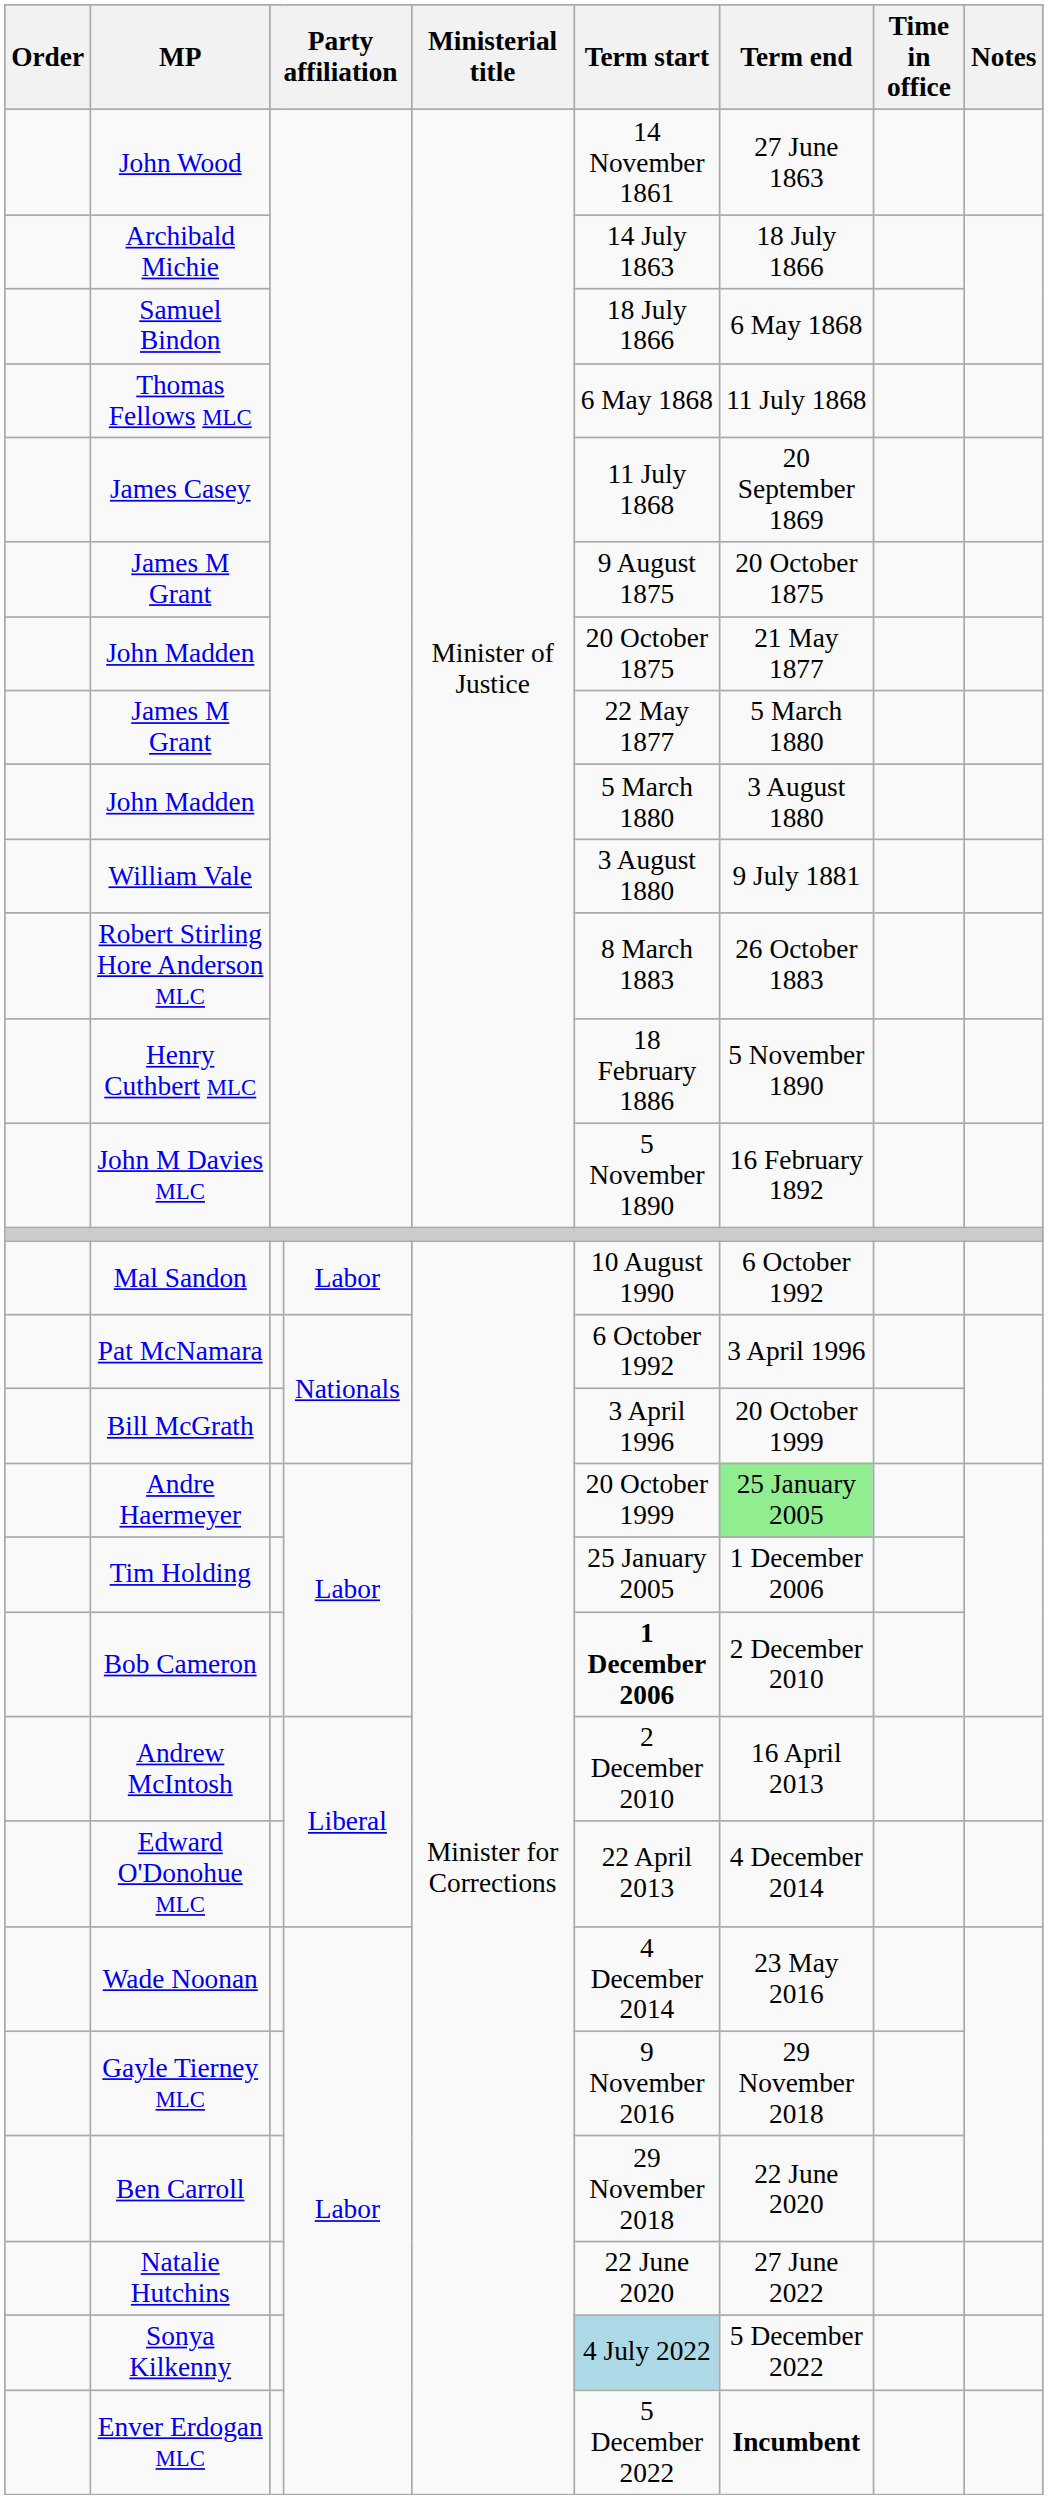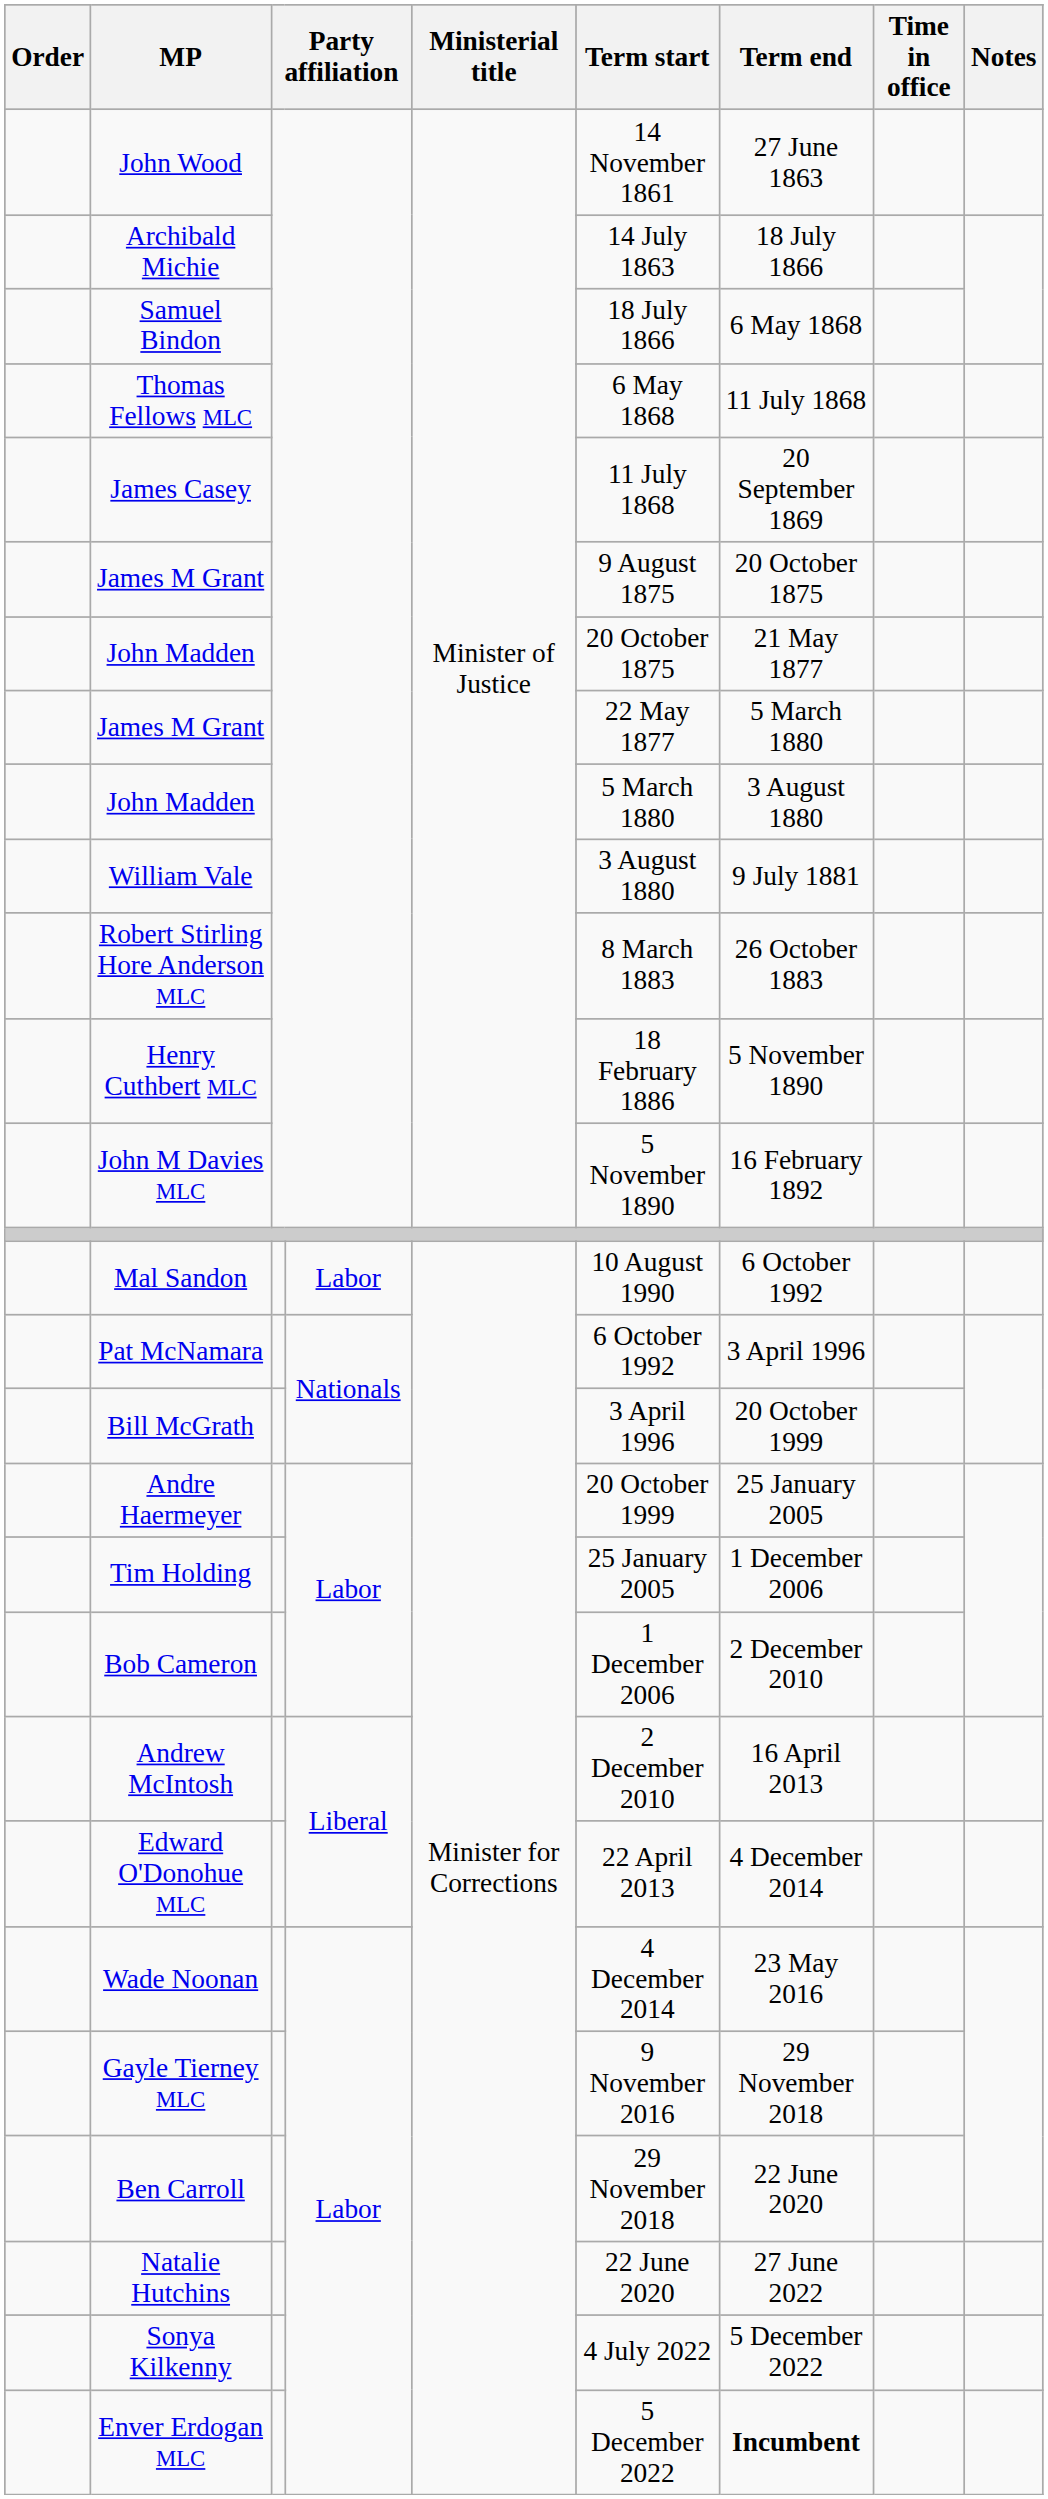(796, 1499) lightgreen background -> (796, 1499) no background
(647, 1663) bold -> (647, 1663) normal
(647, 2352) lightblue background -> (647, 2352) no background
